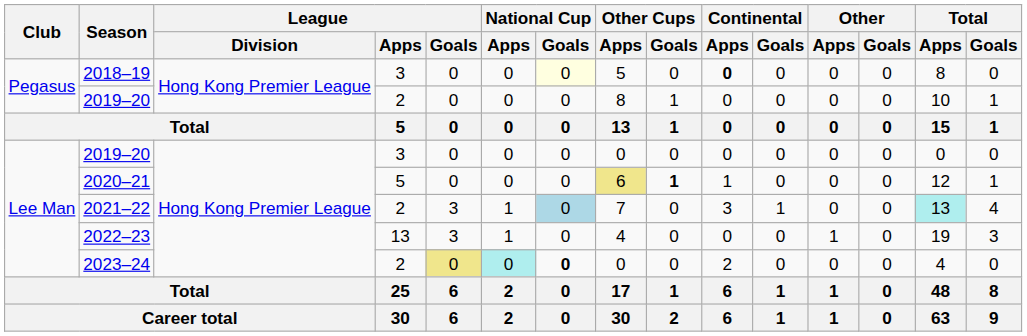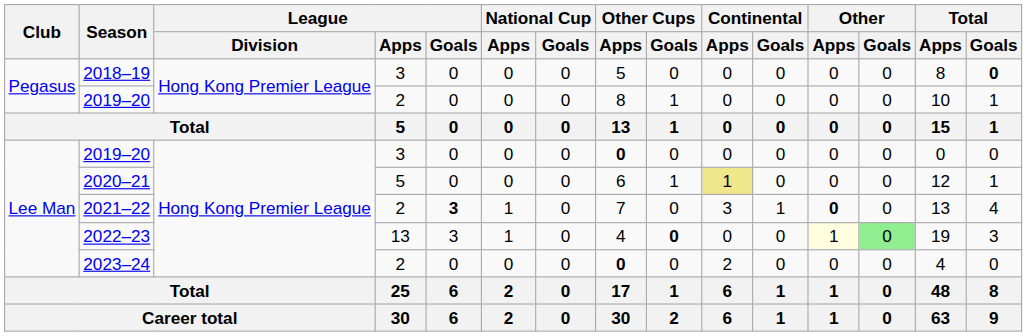(566, 73) lightyellow background -> (566, 73) no background
(727, 73) bold -> (727, 73) normal
(994, 73) normal -> (994, 73) bold
(621, 154) normal -> (621, 154) bold
(621, 181) khaki background -> (621, 181) no background
(674, 181) bold -> (674, 181) normal
(727, 181) no background -> (727, 181) khaki background
(454, 209) normal -> (454, 209) bold
(566, 209) lightblue background -> (566, 209) no background
(834, 209) normal -> (834, 209) bold
(940, 209) paleturquoise background -> (940, 209) no background
(674, 236) normal -> (674, 236) bold
(834, 236) no background -> (834, 236) lightyellow background
(887, 236) no background -> (887, 236) lightgreen background
(454, 263) khaki background -> (454, 263) no background
(509, 263) paleturquoise background -> (509, 263) no background
(566, 263) bold -> (566, 263) normal
(621, 263) normal -> (621, 263) bold
